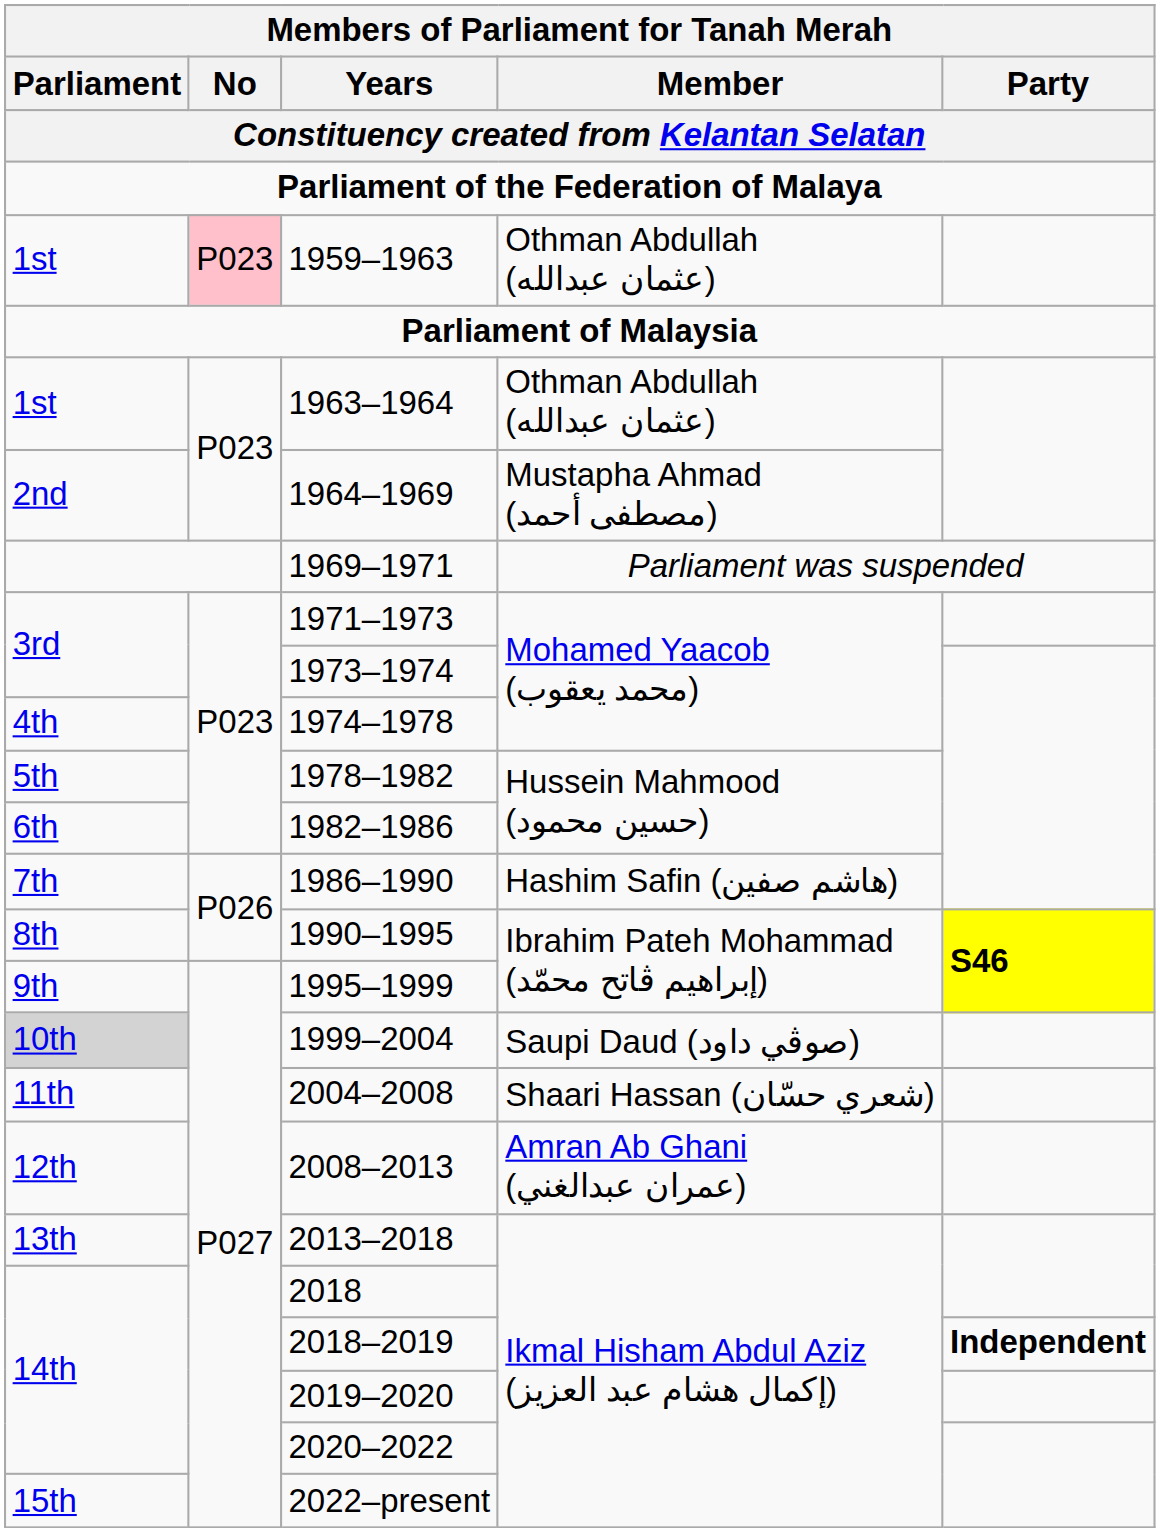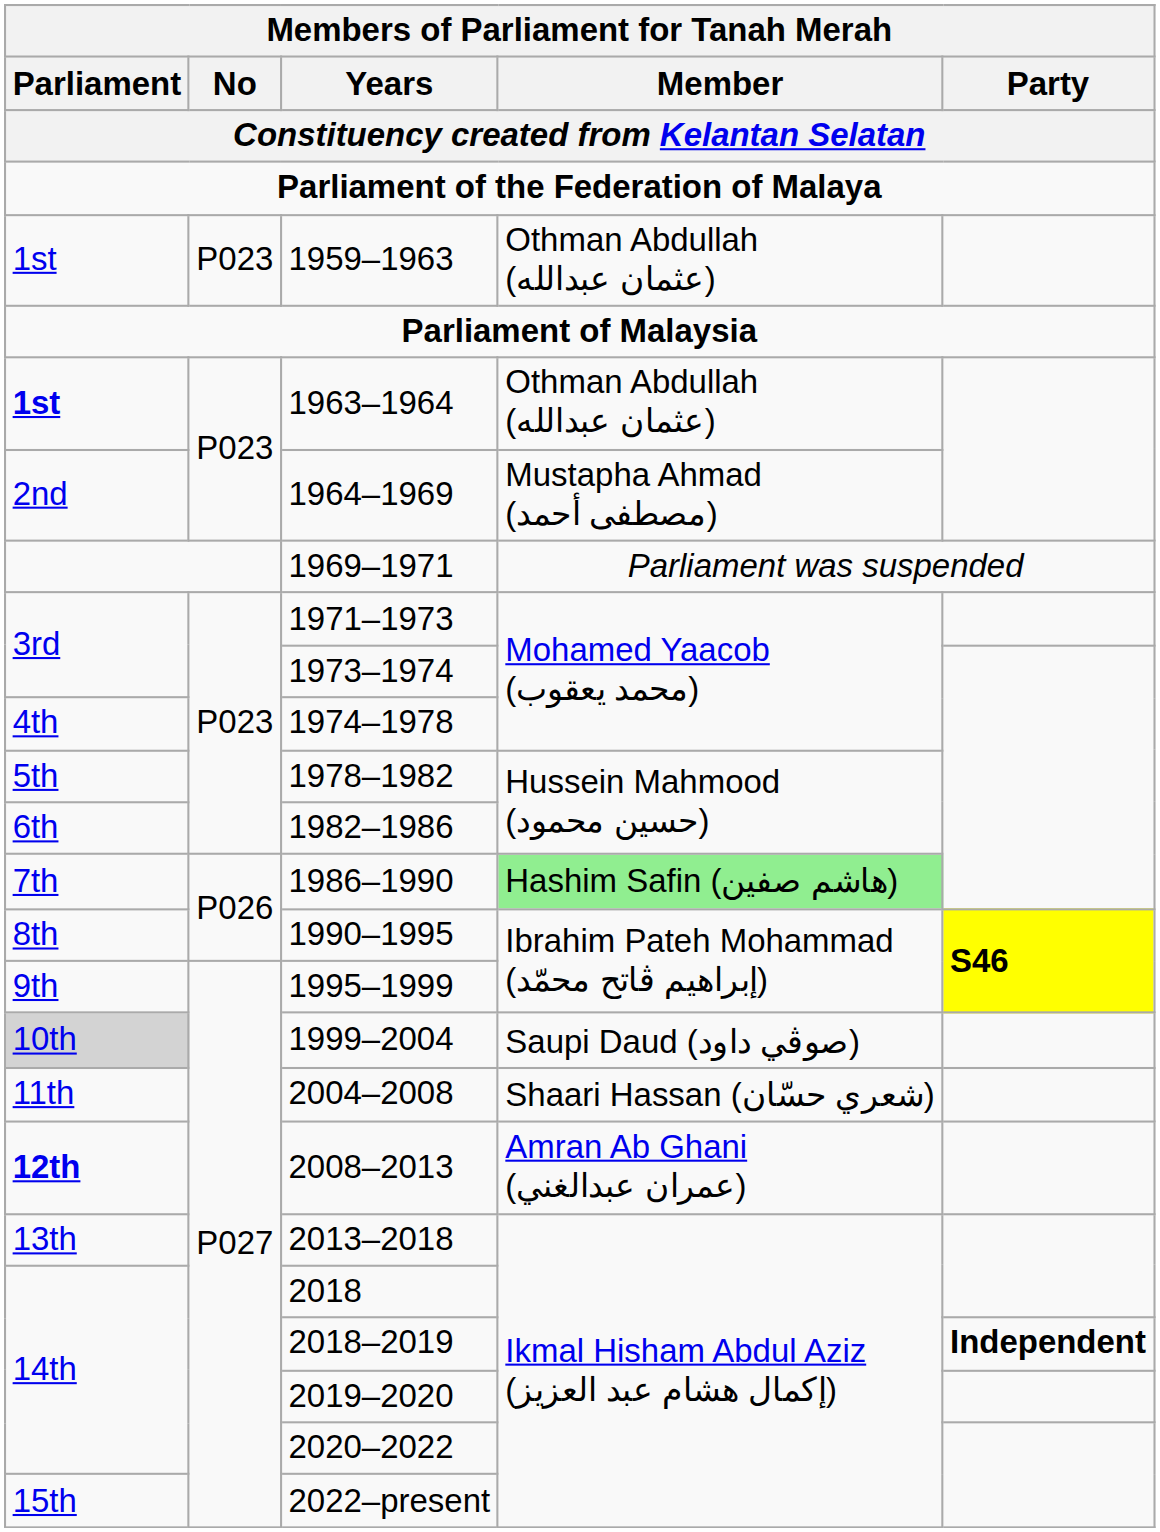(235, 259) pink background -> (235, 259) no background
(35, 402) normal -> (36, 402) bold
(702, 881) no background -> (702, 881) lightgreen background
(45, 1166) normal -> (47, 1166) bold
